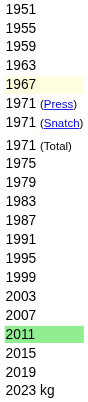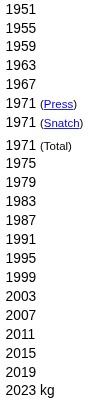(21, 85) lightyellow background -> (21, 85) no background
(20, 334) lightgreen background -> (20, 334) no background
